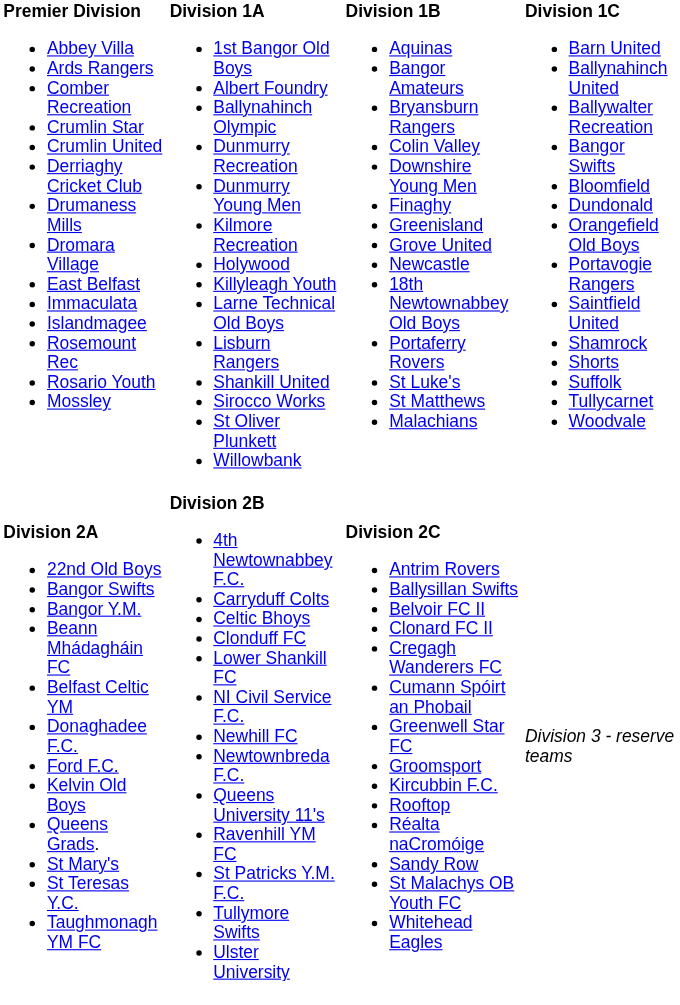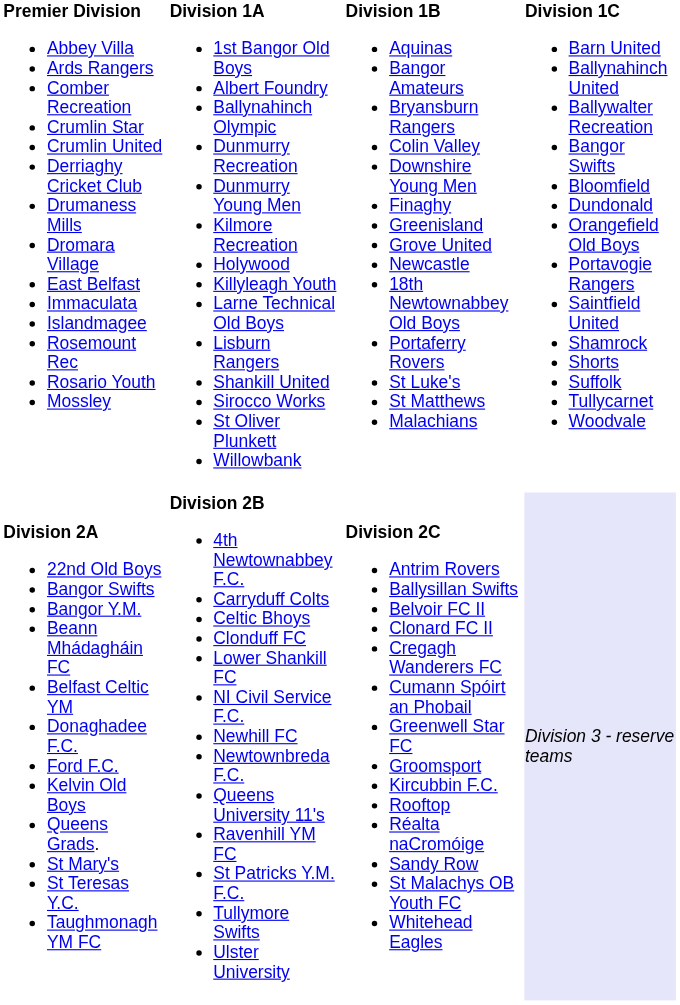(600, 746) no background -> (600, 746) lavender background
